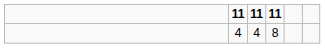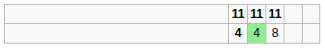(238, 33) normal -> (238, 33) bold
(257, 33) no background -> (257, 33) lightgreen background
